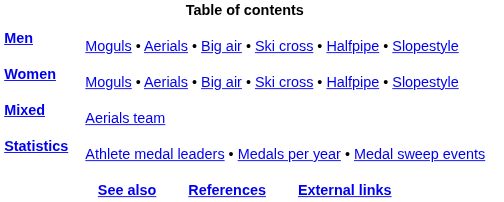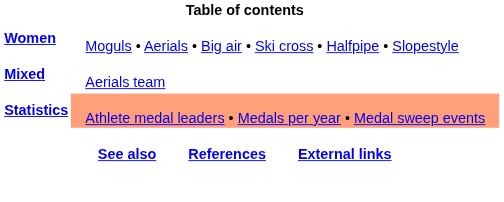- row: (19, 38)
(285, 154) no background -> (285, 118) lightsalmon background
